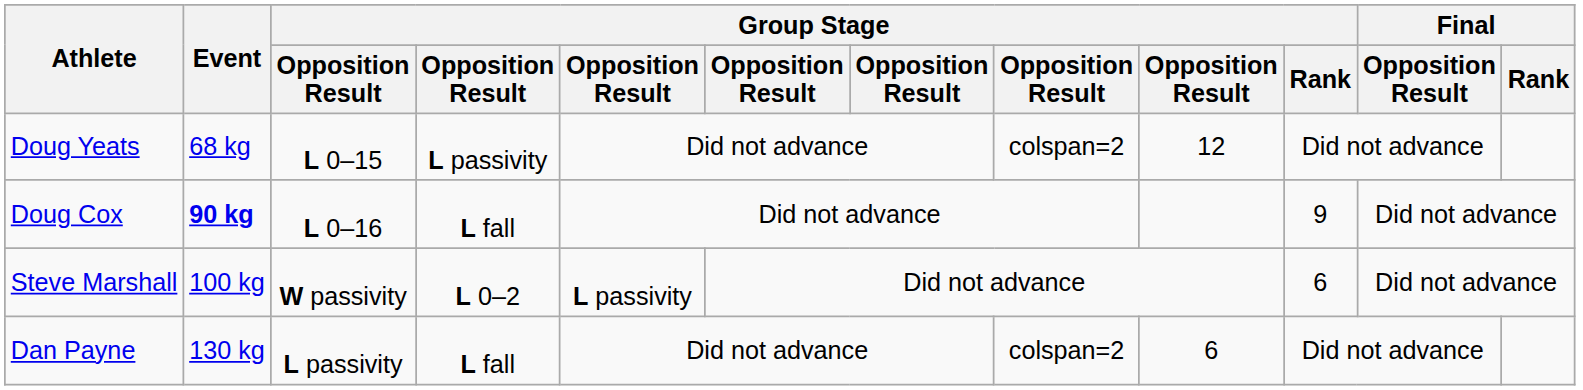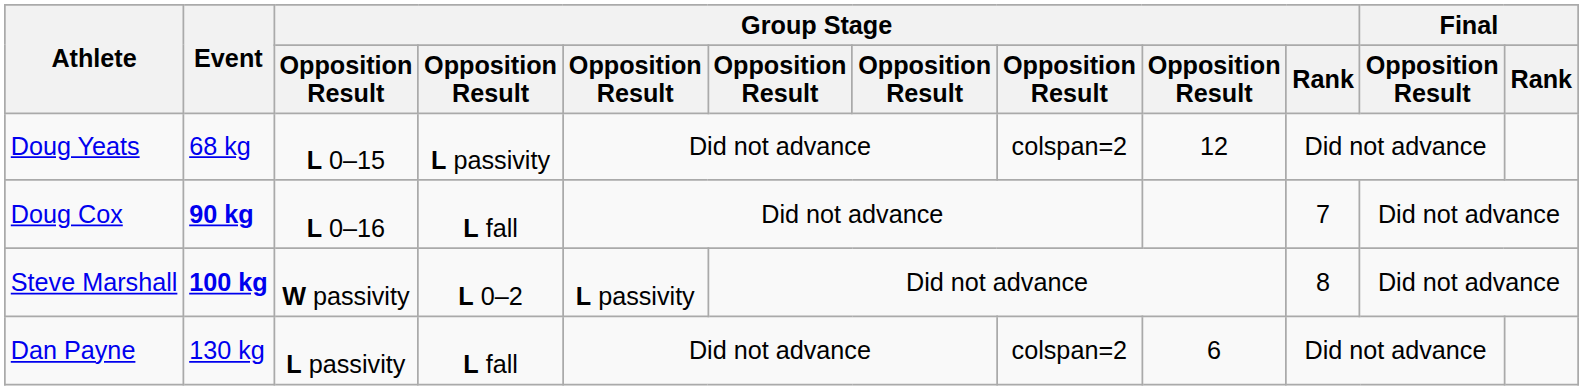(1320, 215) 9 -> (1323, 215) 7
(227, 282) normal -> (228, 282) bold
(1320, 282) 6 -> (1323, 282) 8
